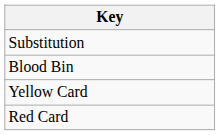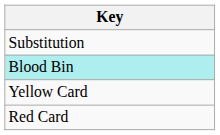(41, 67) no background -> (41, 67) paleturquoise background
